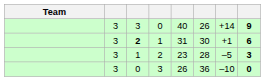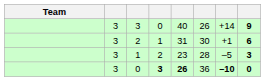(138, 41) bold -> (138, 41) normal
(160, 69) normal -> (160, 69) bold
(182, 69) normal -> (182, 69) bold
(227, 69) normal -> (227, 69) bold
